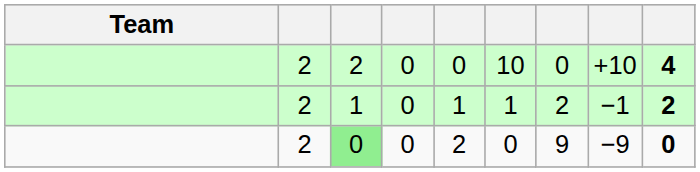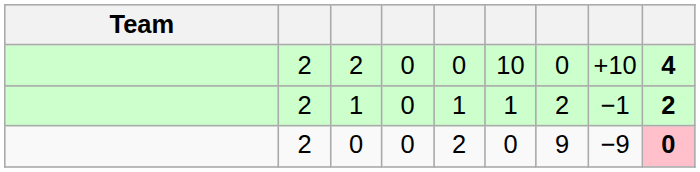(356, 145) lightgreen background -> (356, 145) no background
(668, 145) no background -> (668, 145) pink background
